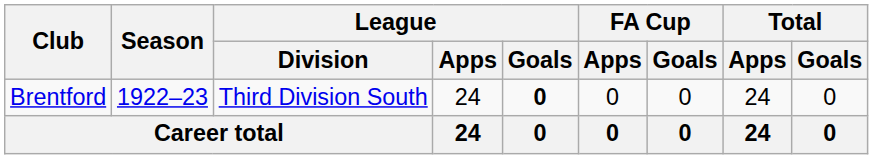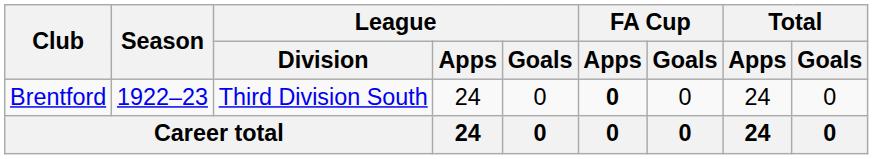(540, 97) bold -> (540, 97) normal
(613, 97) normal -> (613, 97) bold
